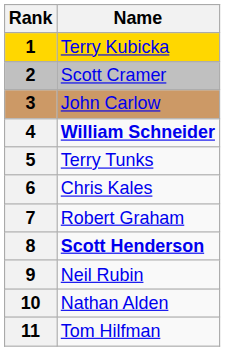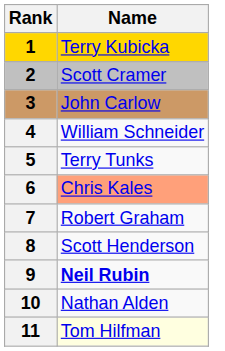(138, 132) bold -> (132, 132) normal
(107, 189) no background -> (107, 189) lightsalmon background
(132, 246) bold -> (128, 246) normal
(102, 274) normal -> (105, 274) bold
(111, 331) no background -> (111, 331) lightyellow background
